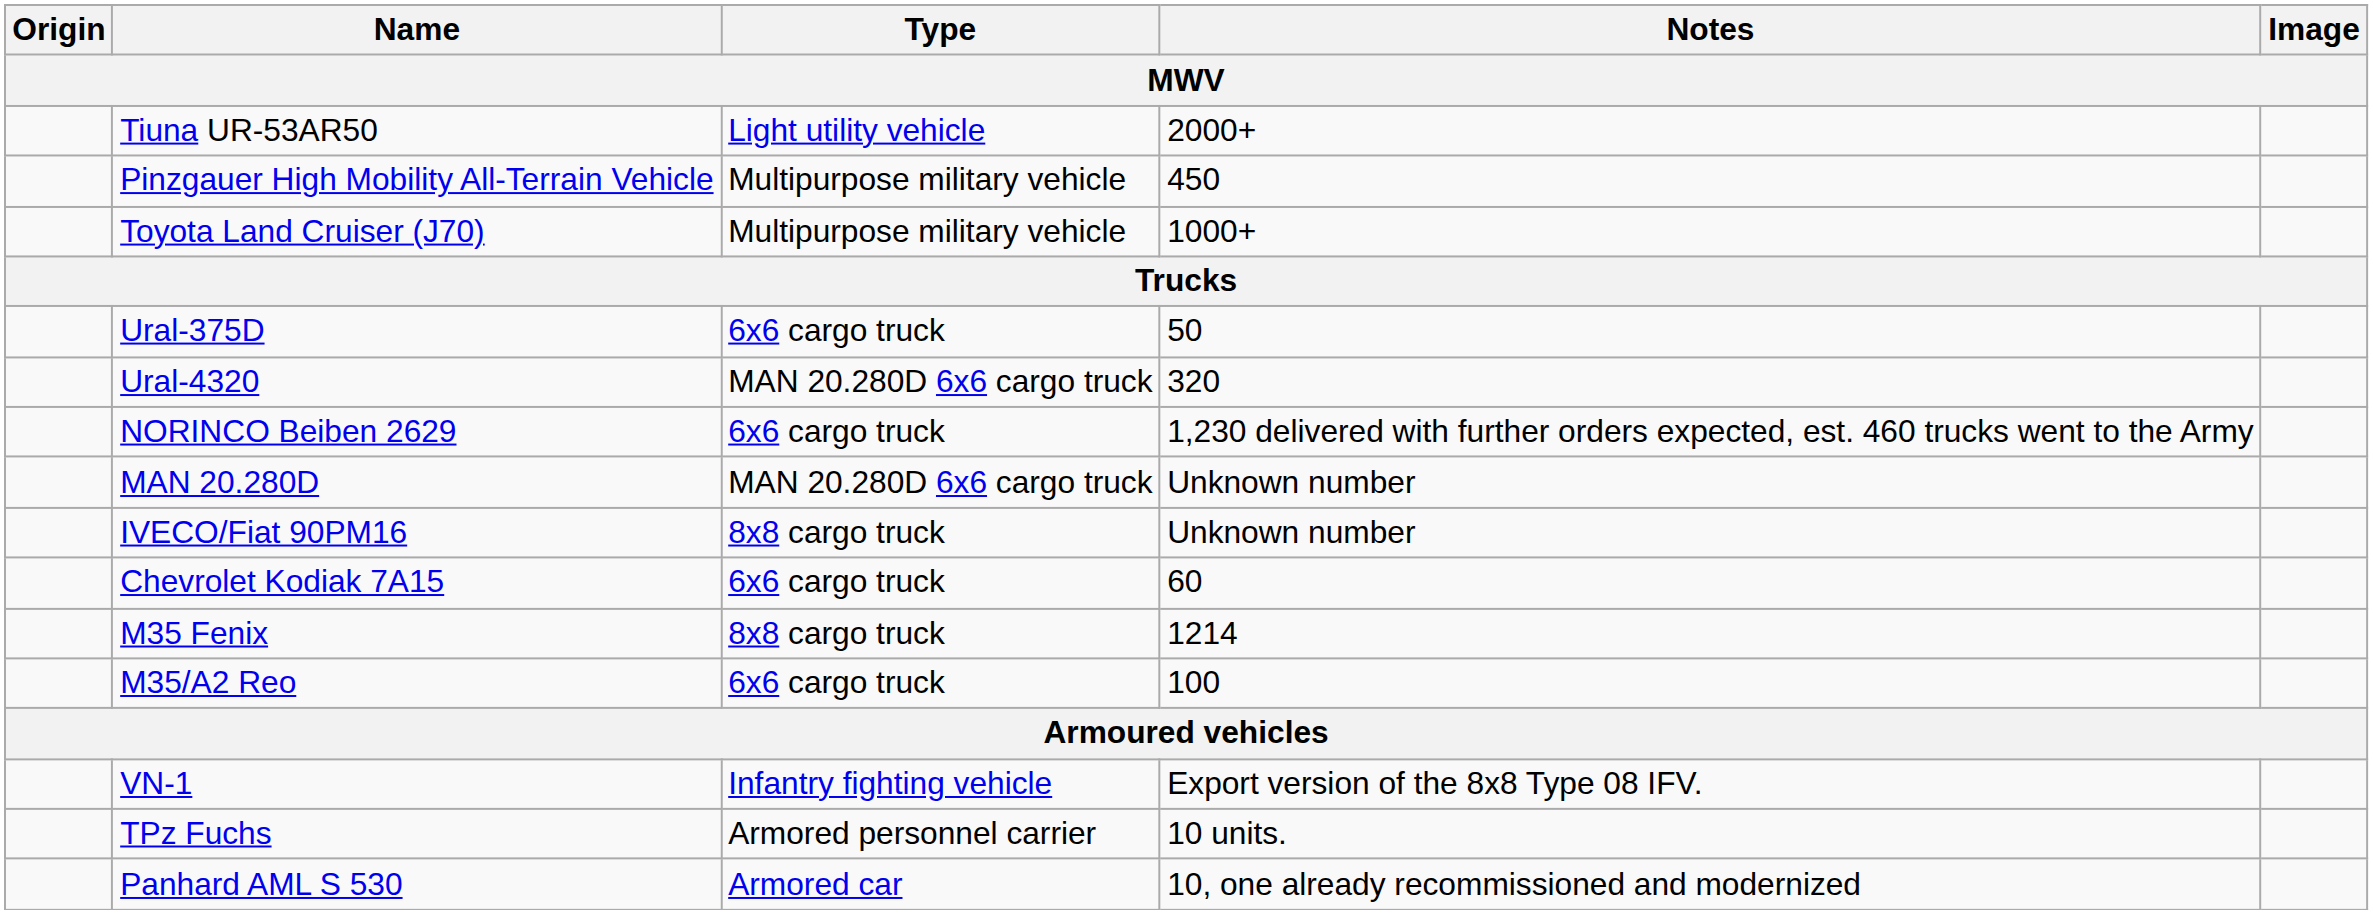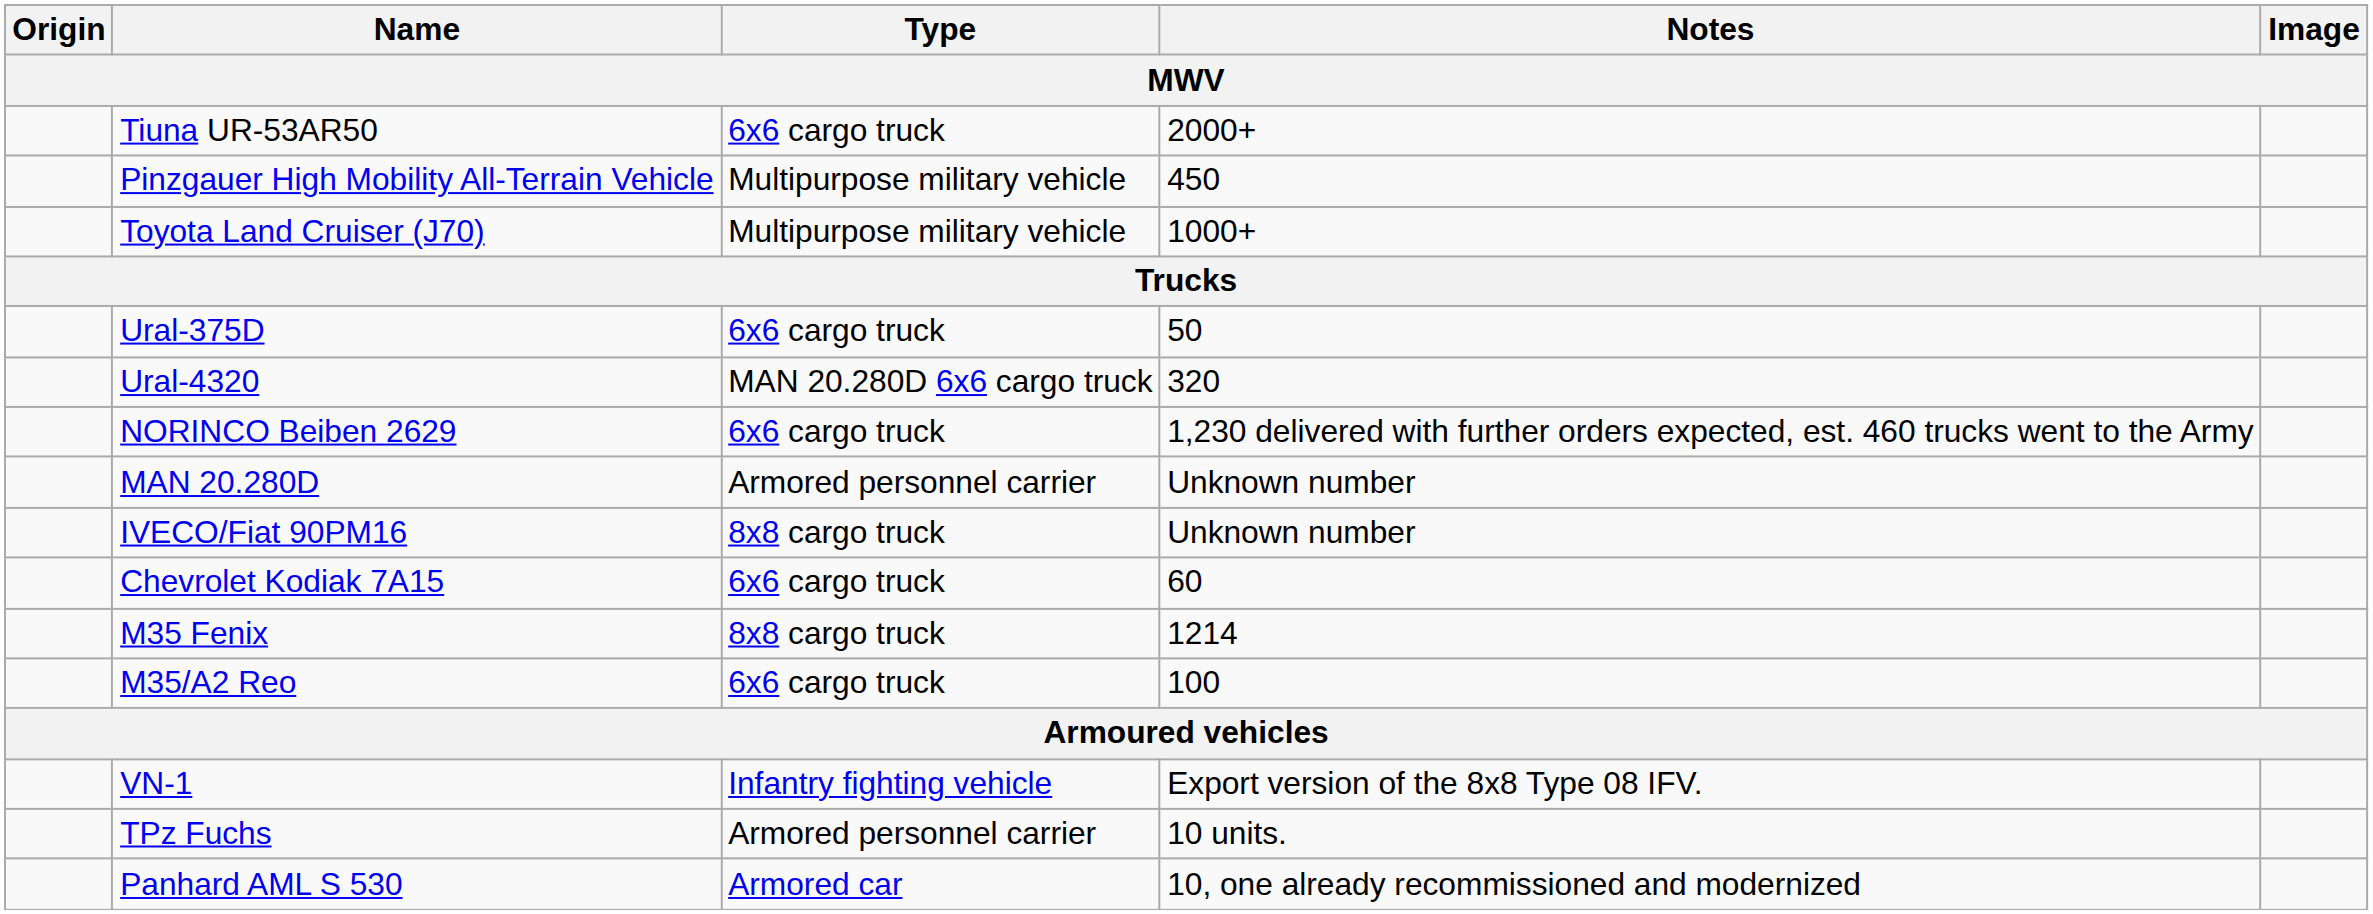(857, 130) Light utility vehicle -> (836, 130) 6x6 cargo truck
(940, 481) MAN 20.280D 6x6 cargo truck -> (912, 481) Armored personnel carrier
